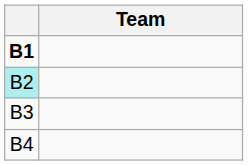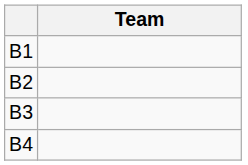(22, 51) bold -> (21, 51) normal
(22, 82) paleturquoise background -> (21, 82) no background
